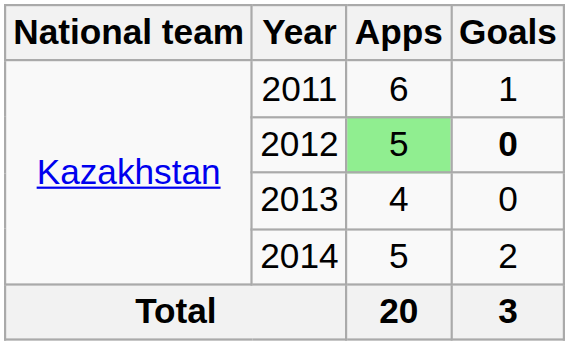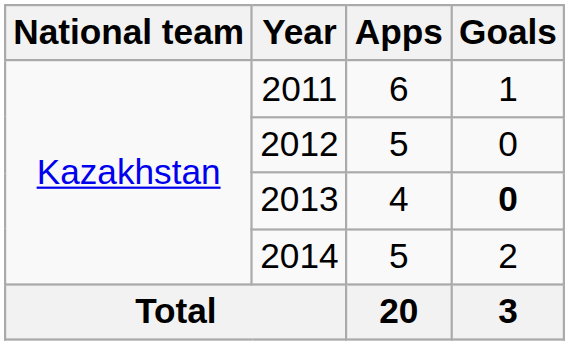(399, 144) lightgreen background -> (399, 144) no background
(508, 144) bold -> (508, 144) normal
(508, 199) normal -> (508, 199) bold
